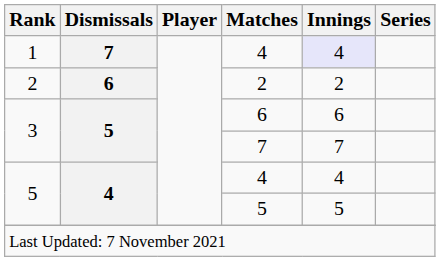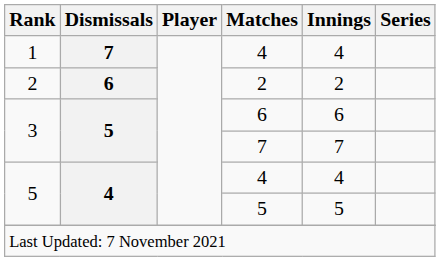(339, 51) lavender background -> (339, 51) no background
